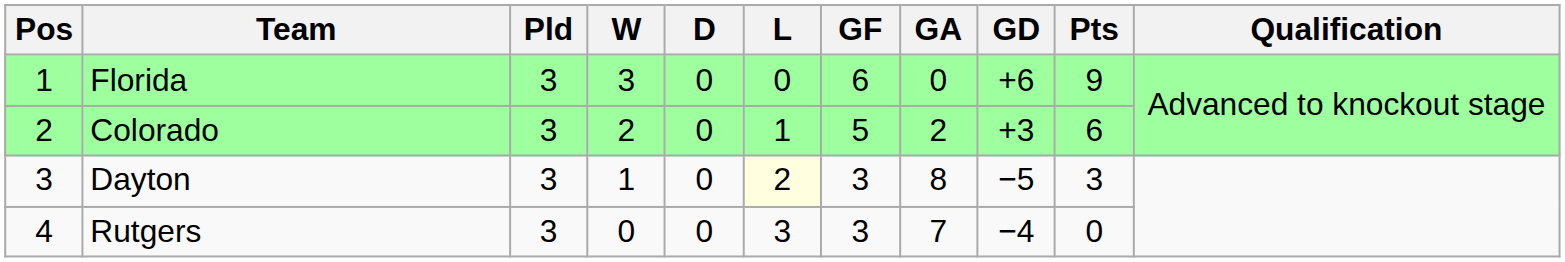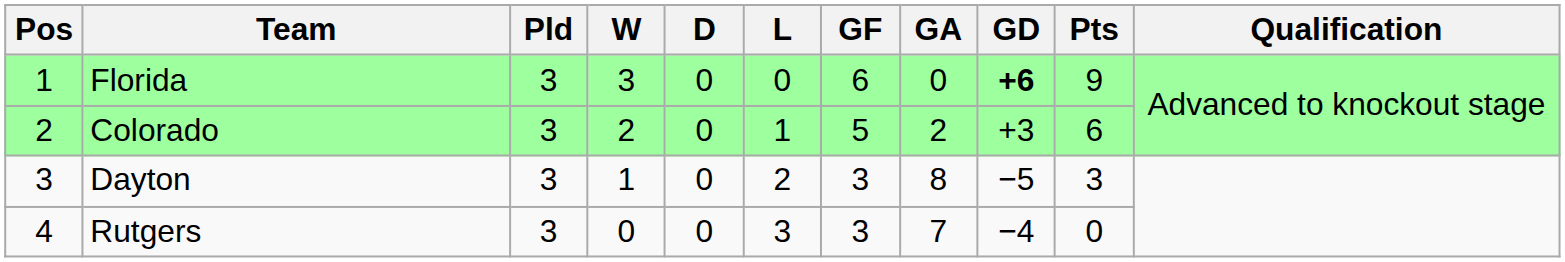(1016, 79) normal -> (1016, 79) bold
(782, 180) lightyellow background -> (782, 180) no background
